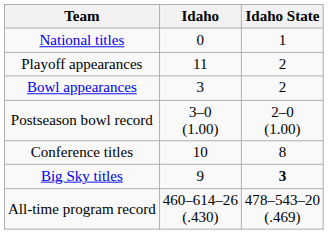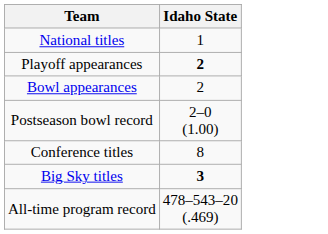- column: (200, 16)
(282, 64) normal -> (200, 64) bold
